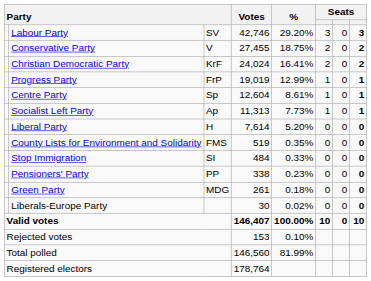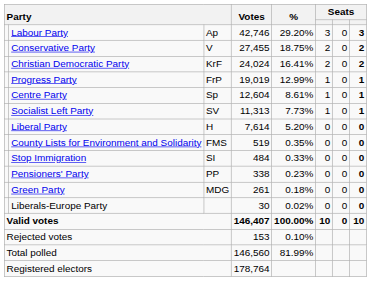(213, 32) SV -> (212, 32) Ap
(212, 111) Ap -> (213, 111) SV
